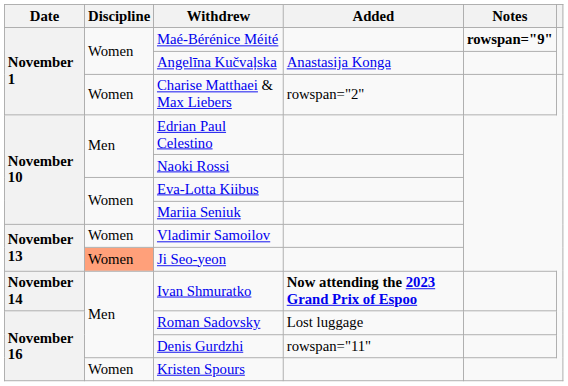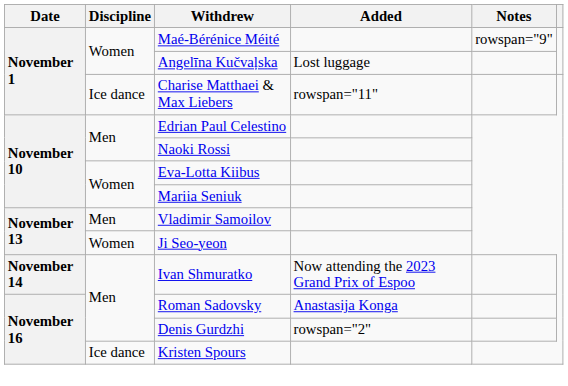(510, 39) bold -> (514, 39) normal
(339, 62) Anastasija Konga -> (332, 62) Lost luggage
(111, 94) Women -> (117, 94) Ice dance
(326, 94) rowspan="2" -> (336, 94) rowspan="11"
(111, 236) Women -> (102, 219) Men
(111, 259) lightsalmon background -> (112, 242) no background
(361, 291) bold -> (365, 274) normal
(325, 322) Lost luggage -> (346, 306) Anastasija Konga
(329, 345) rowspan="11" -> (332, 329) rowspan="2"
(111, 369) Women -> (117, 352) Ice dance
